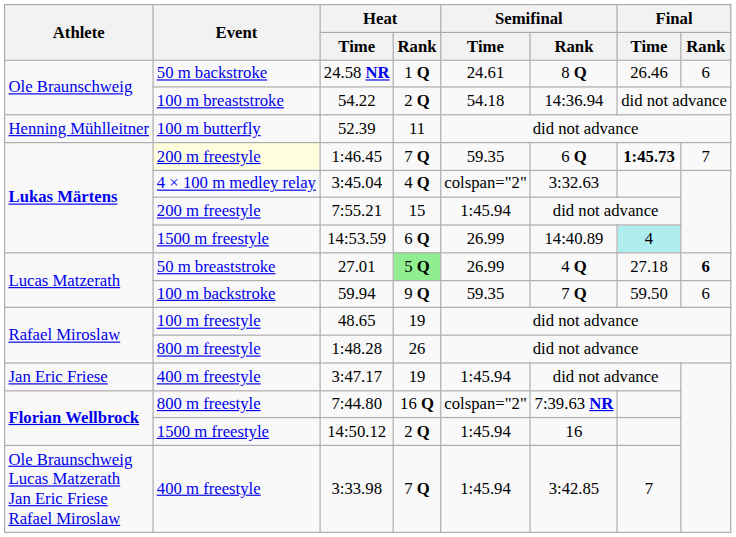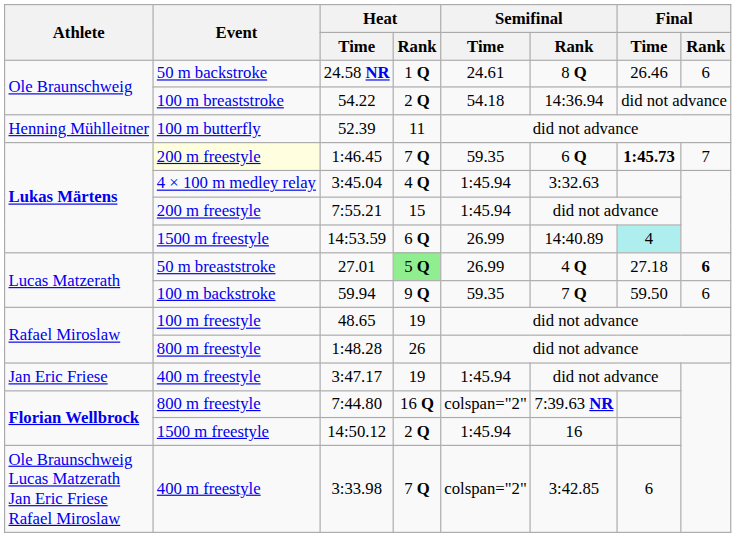(486, 183) colspan="2" -> (485, 183) 1:45.94
(485, 489) 1:45.94 -> (486, 489) colspan="2"
(649, 489) 7 -> (649, 489) 6
